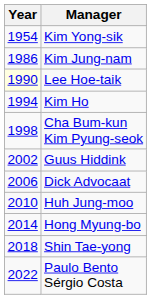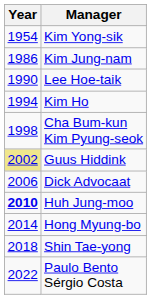(23, 79) lightyellow background -> (23, 79) no background
(23, 159) no background -> (23, 159) khaki background
(23, 203) normal -> (23, 203) bold
